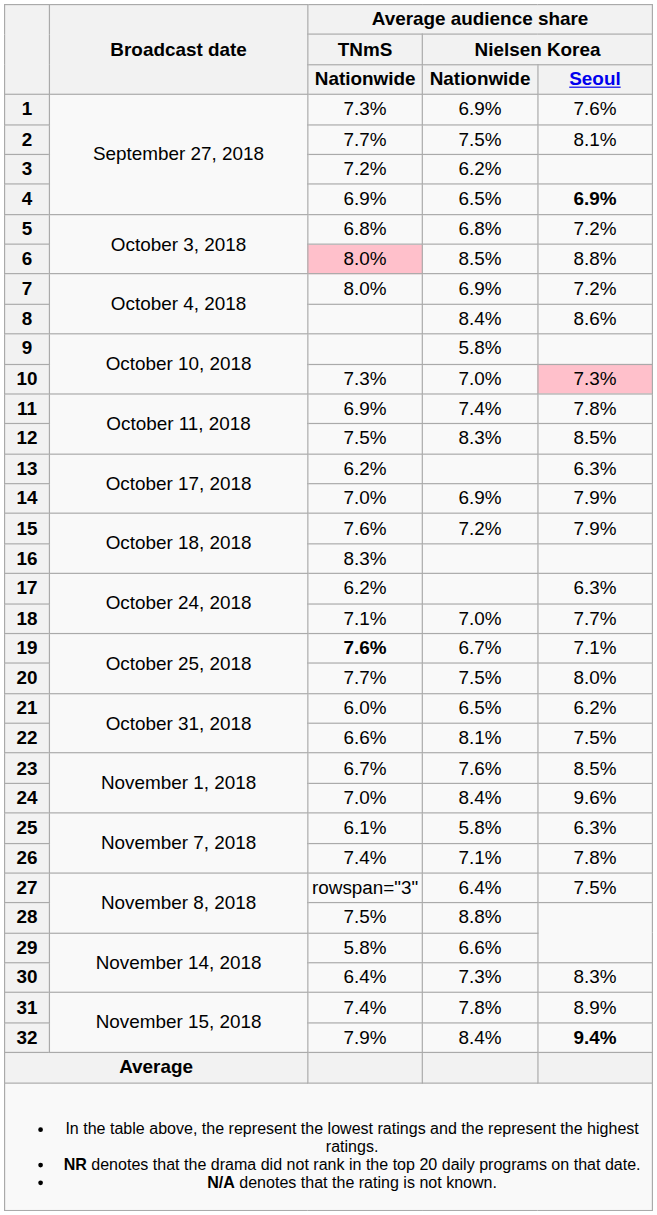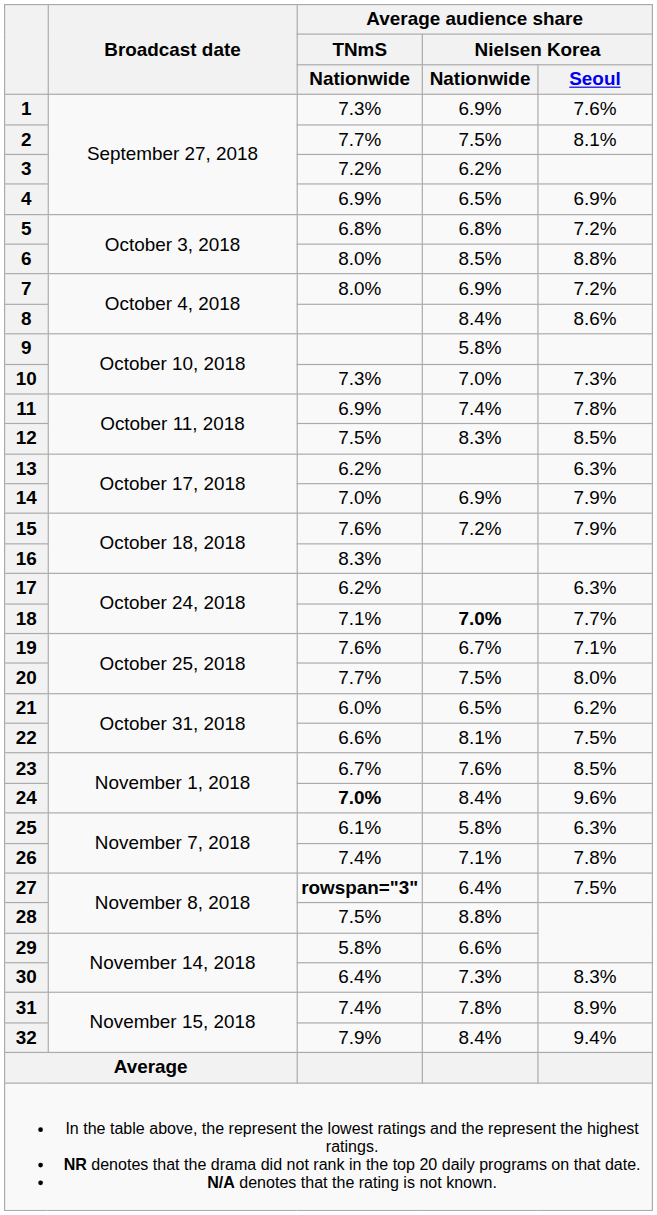(595, 199) bold -> (595, 199) normal
(365, 259) pink background -> (360, 259) no background
(595, 378) pink background -> (595, 378) no background
(480, 618) normal -> (480, 618) bold
(365, 648) bold -> (360, 648) normal
(365, 797) normal -> (360, 797) bold
(365, 887) normal -> (360, 887) bold
(595, 1037) bold -> (595, 1037) normal
